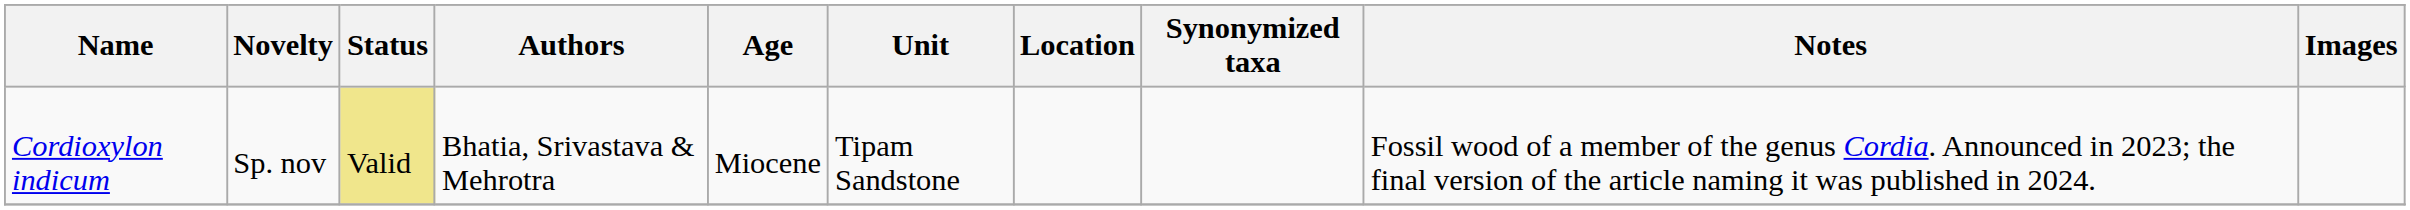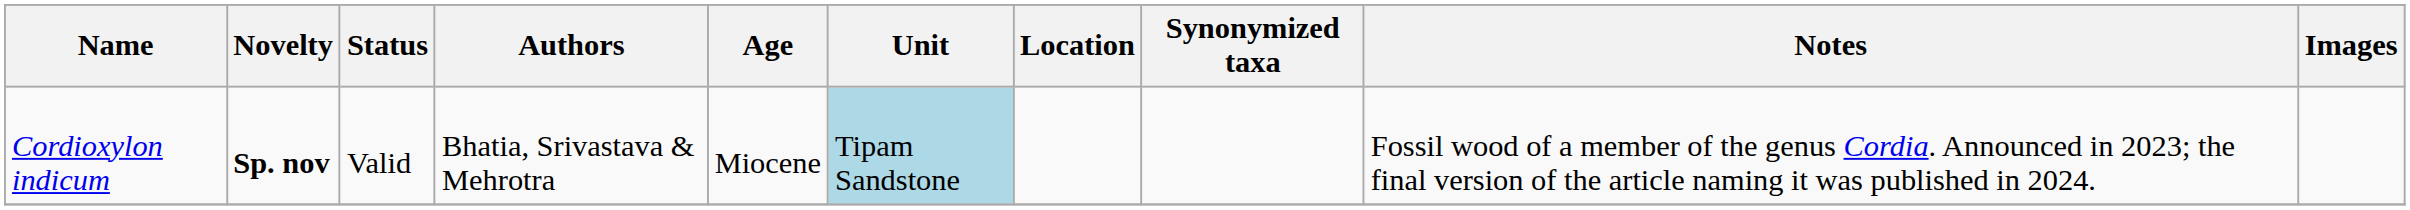(280, 162) normal -> (281, 162) bold
(379, 162) khaki background -> (379, 162) no background
(898, 162) no background -> (898, 162) lightblue background
